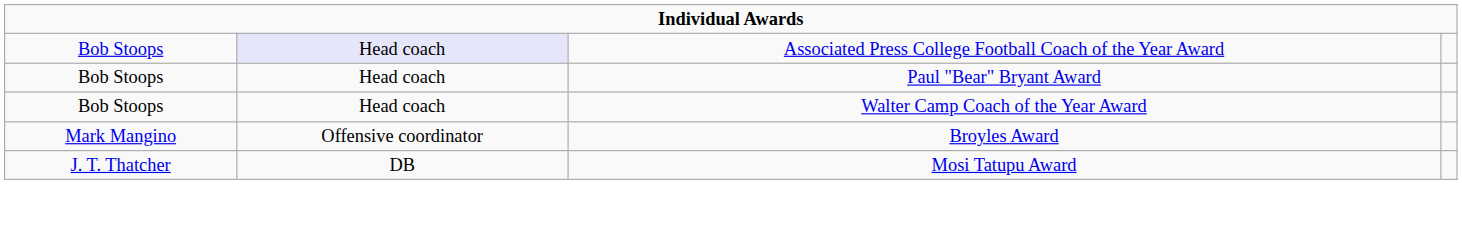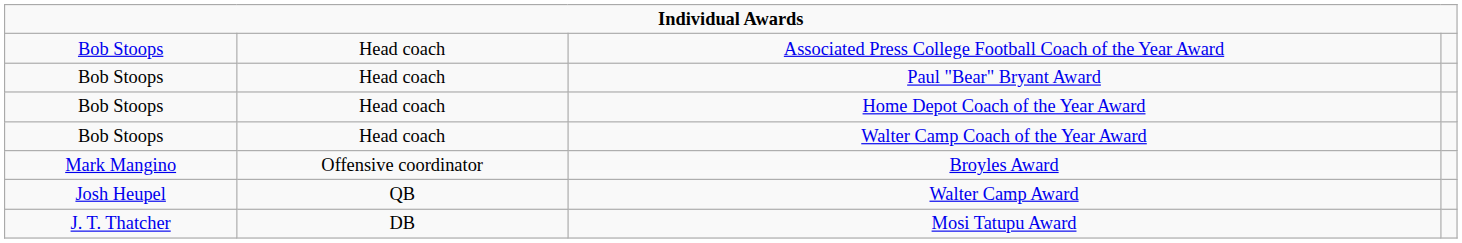(402, 48) lavender background -> (402, 48) no background
+ row: (1004, 106)
+ row: (1004, 194)
